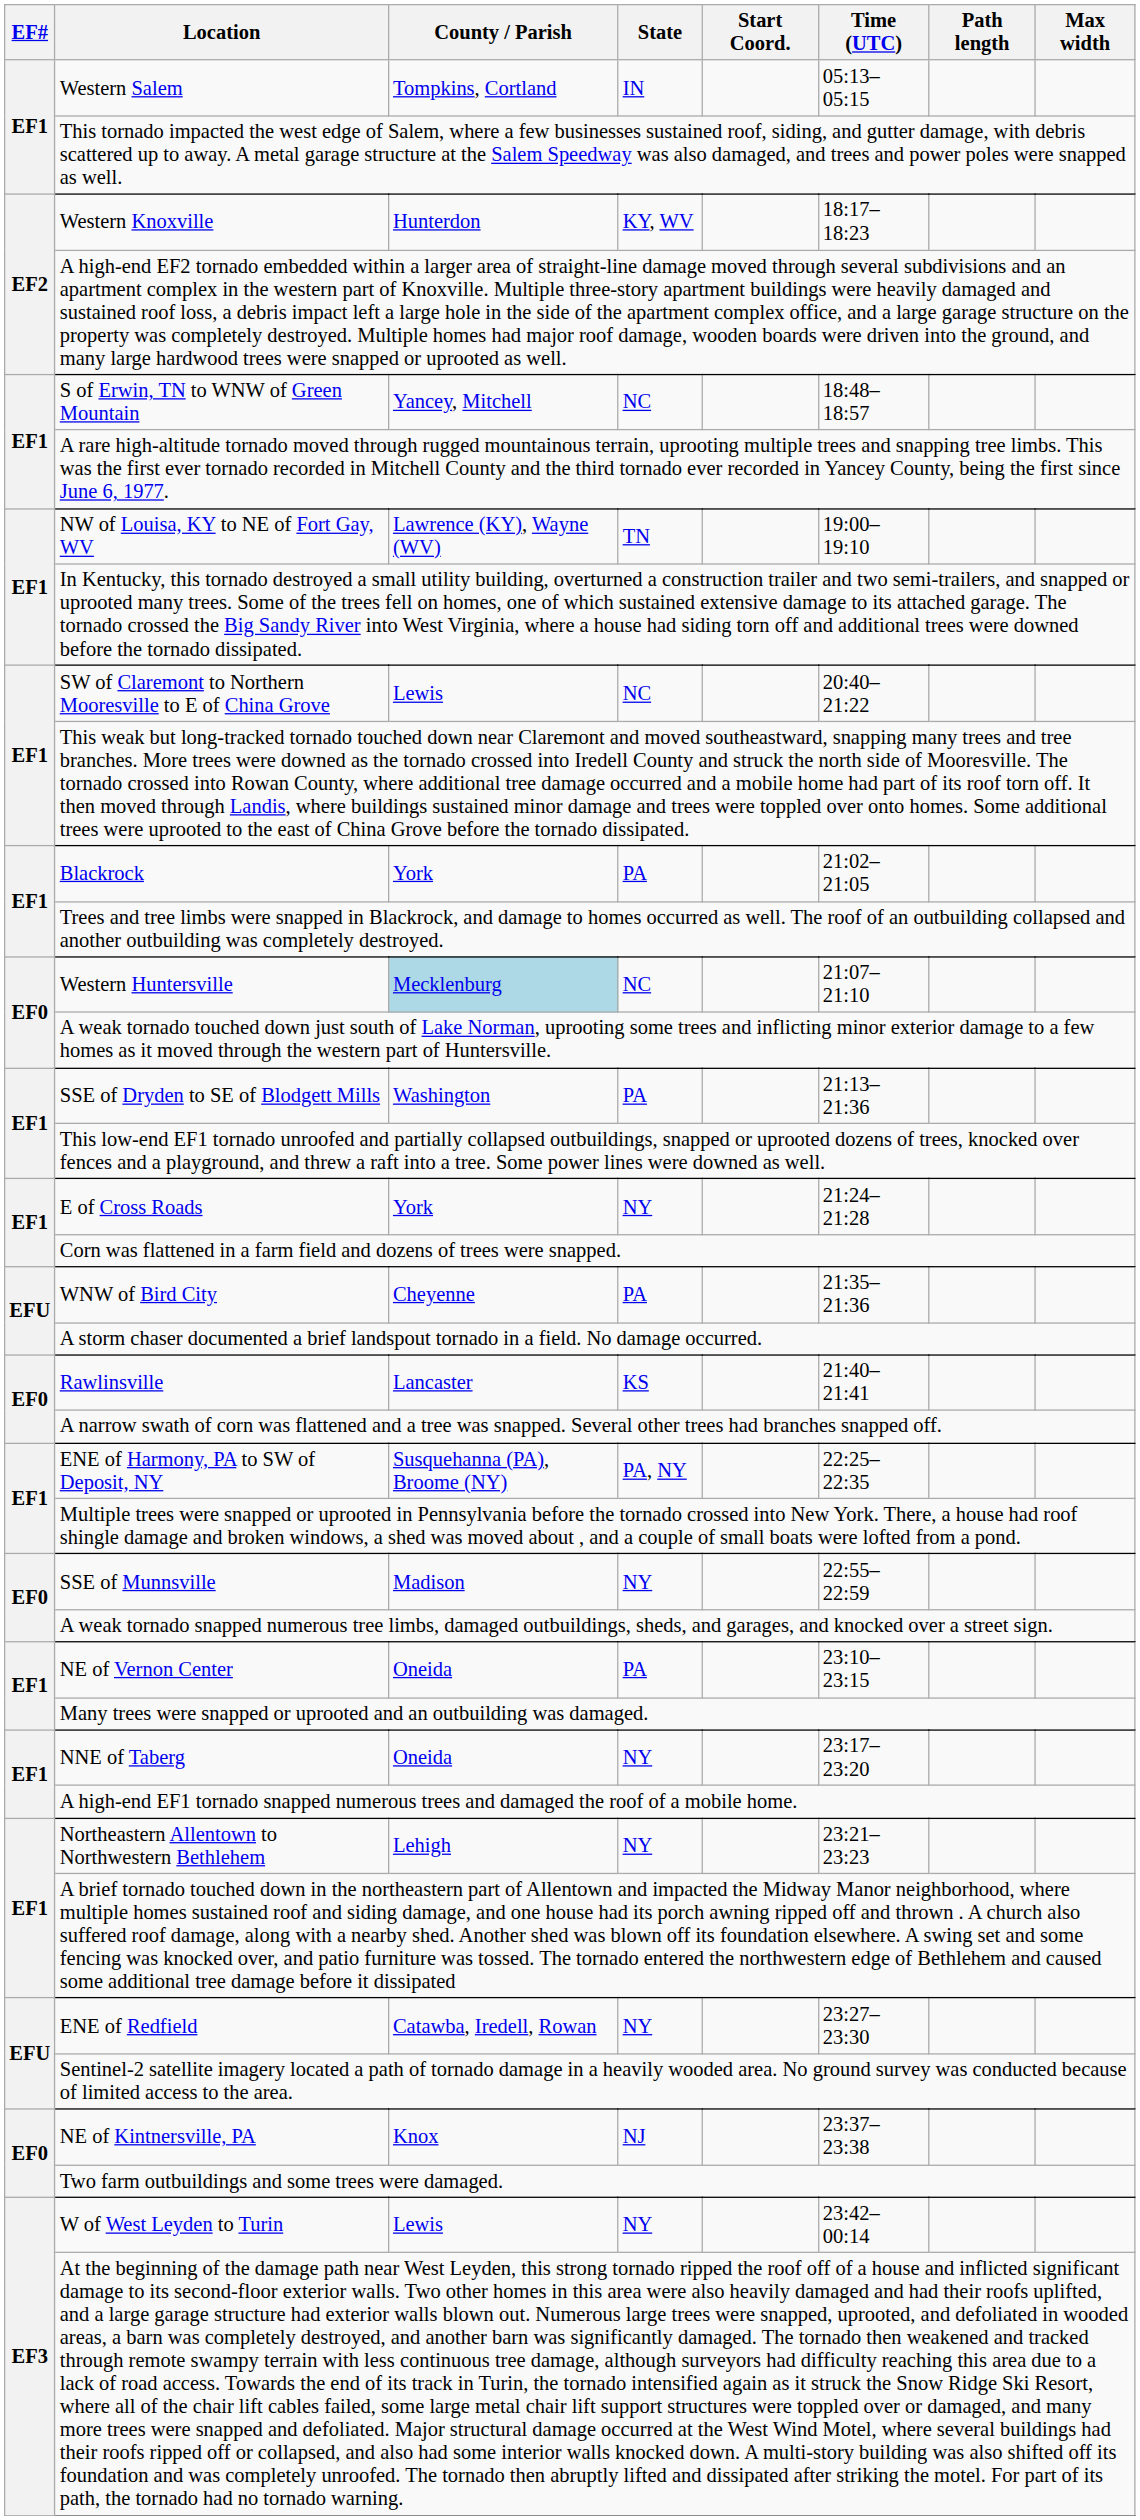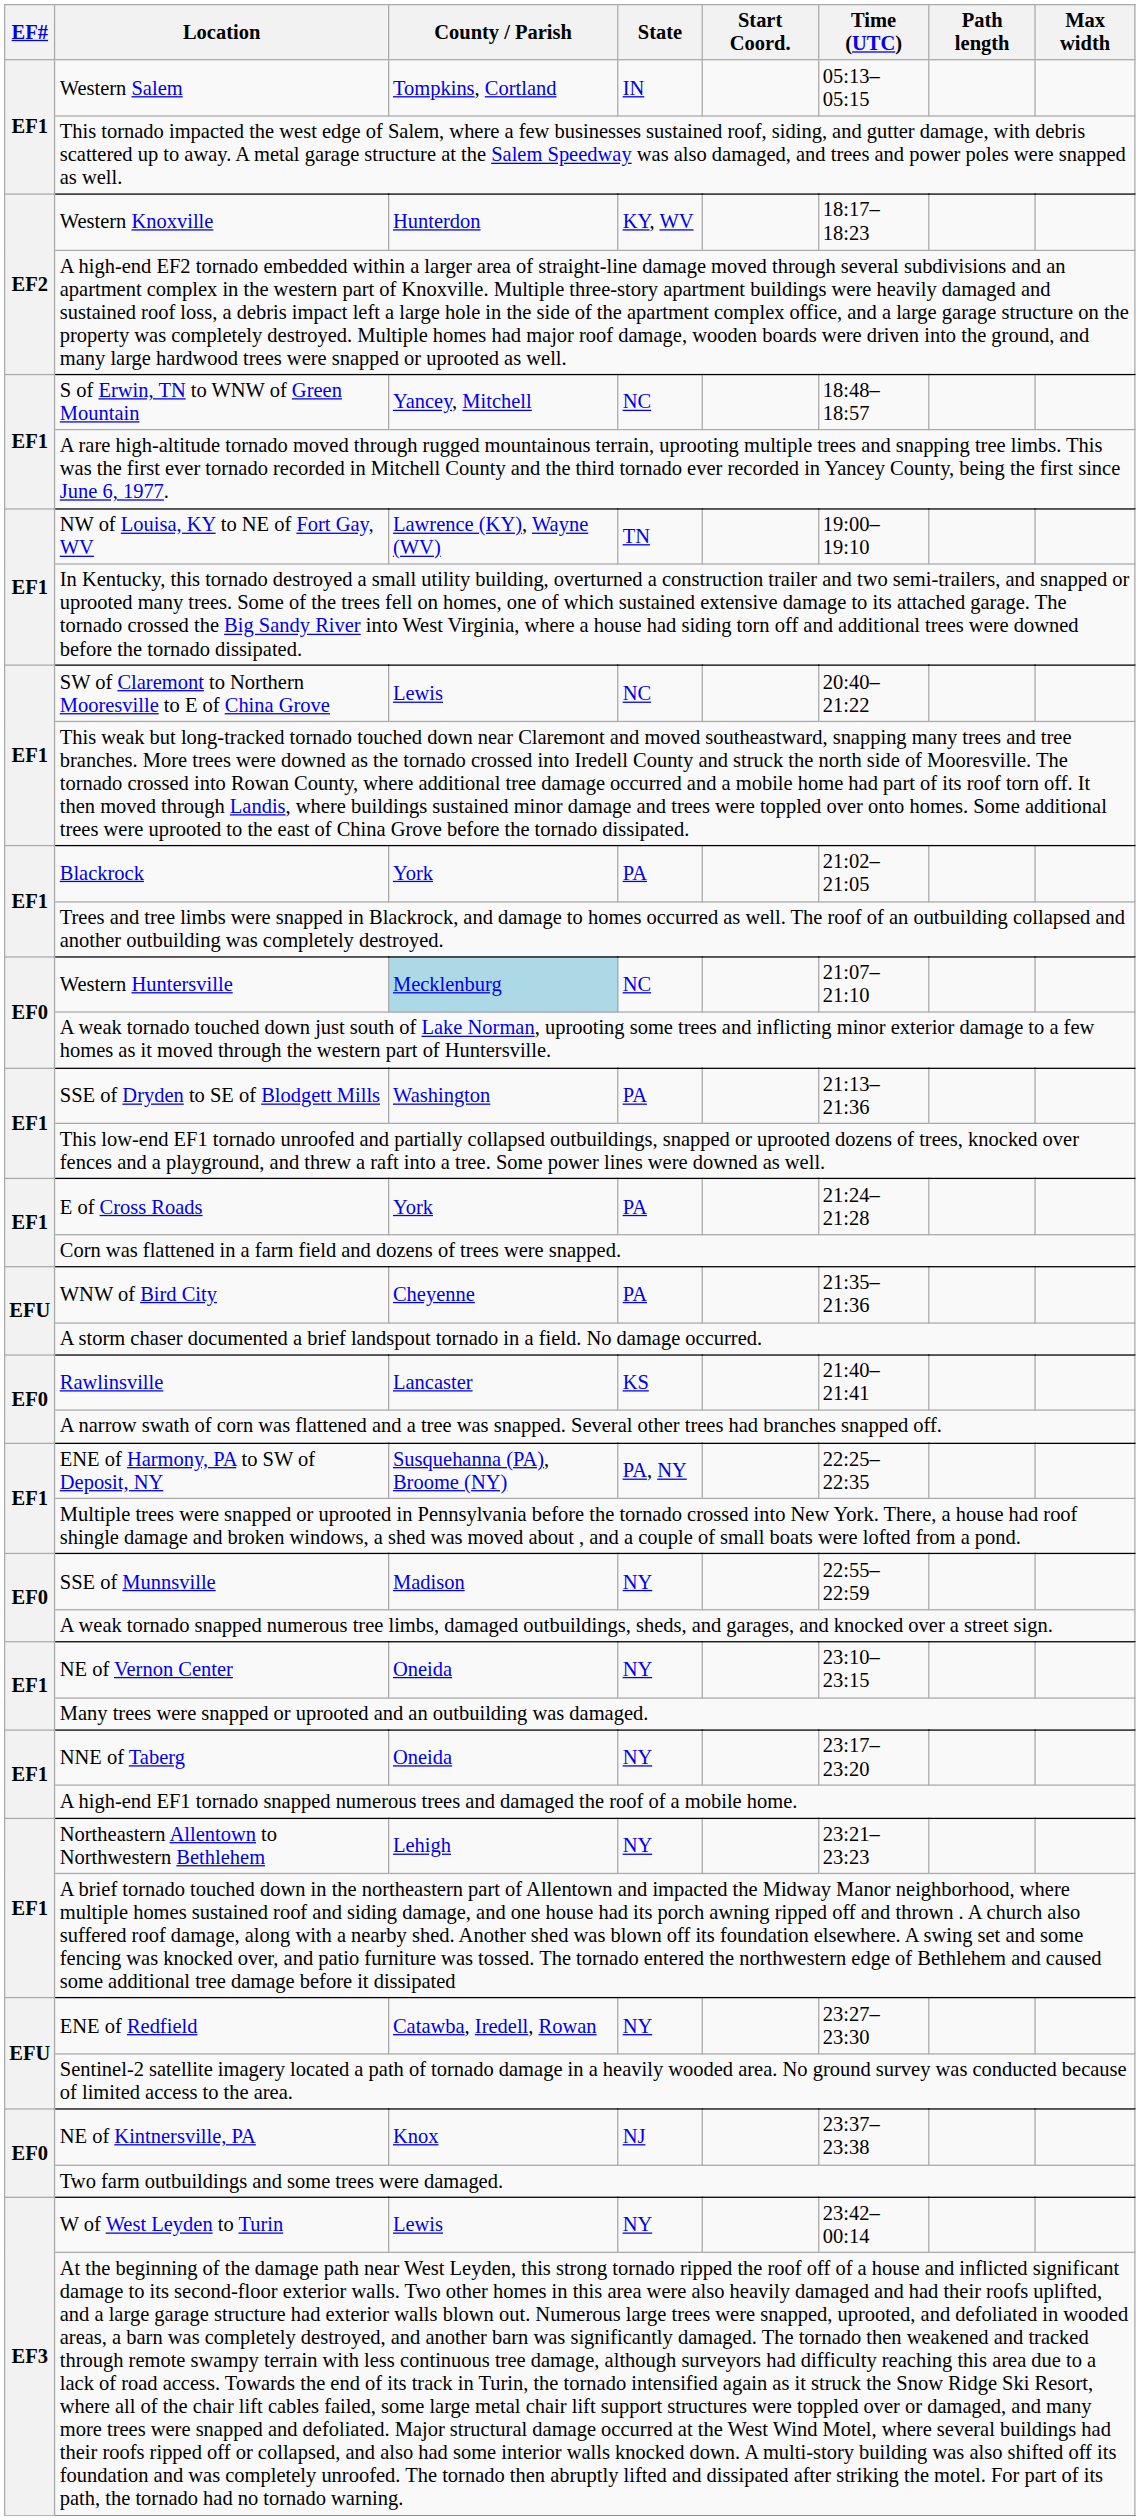(637, 1206) NY -> (635, 1206) PA
(635, 1669) PA -> (637, 1669) NY
